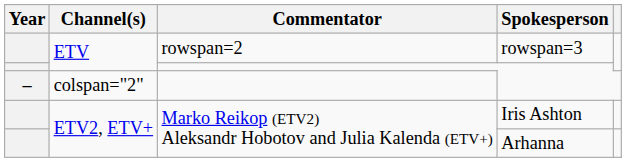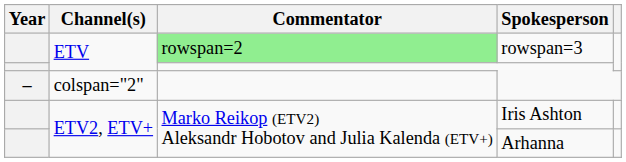(202, 47) no background -> (202, 47) lightgreen background
